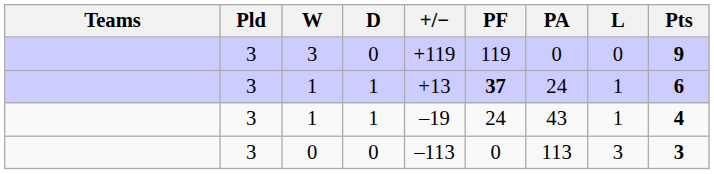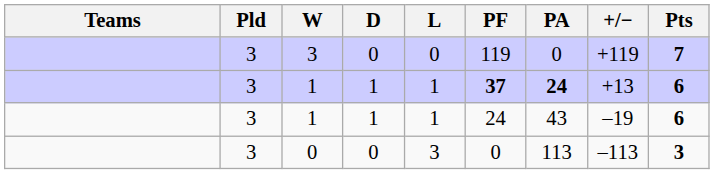columns swapped: (618, 20) <-> (434, 20)
(679, 53) 9 -> (679, 53) 7
(557, 86) normal -> (557, 86) bold
(679, 119) 4 -> (679, 119) 6
